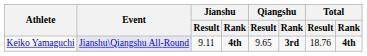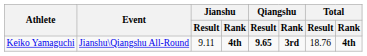(134, 44) lavender background -> (134, 44) no background
(263, 44) normal -> (263, 44) bold
